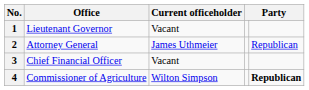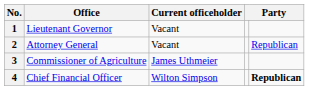(184, 45) James Uthmeier -> (165, 45) Vacant
(74, 61) Chief Financial Officer -> (86, 61) Commissioner of Agriculture
(165, 61) Vacant -> (184, 61) James Uthmeier
(86, 77) Commissioner of Agriculture -> (74, 77) Chief Financial Officer
